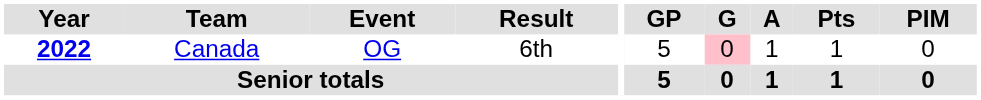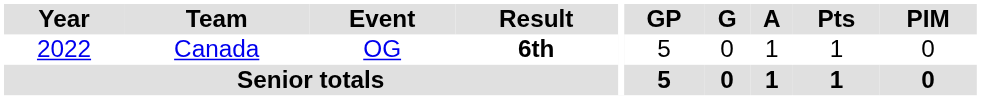(64, 49) bold -> (64, 49) normal
(536, 49) normal -> (536, 49) bold
(727, 49) pink background -> (727, 49) no background
